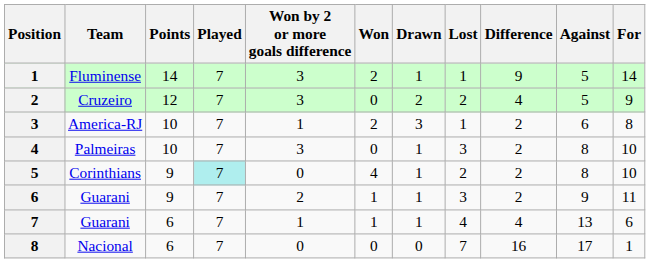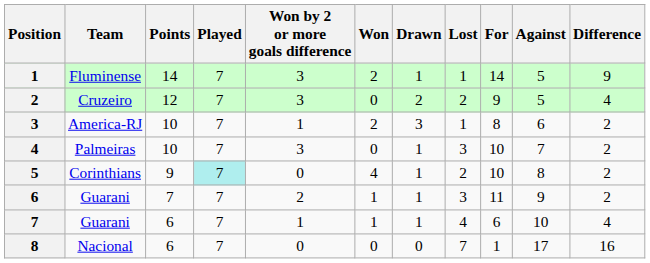columns swapped: (629, 33) <-> (519, 33)
(585, 148) 8 -> (541, 148) 7
(170, 197) 9 -> (170, 197) 7
(585, 221) 13 -> (541, 221) 10
